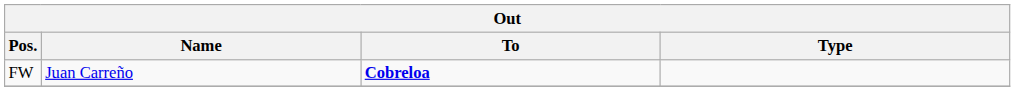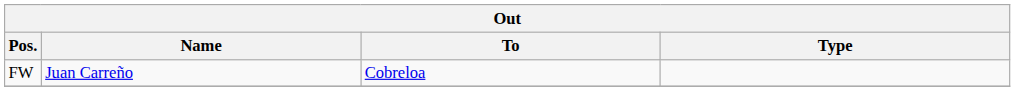(397, 73) bold -> (395, 73) normal
